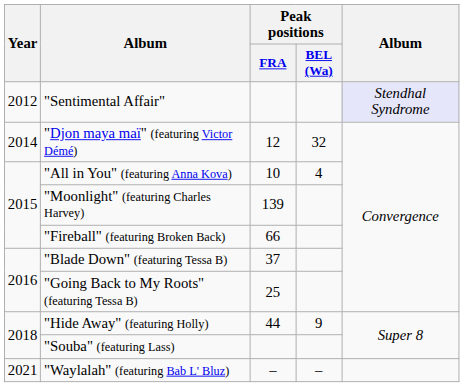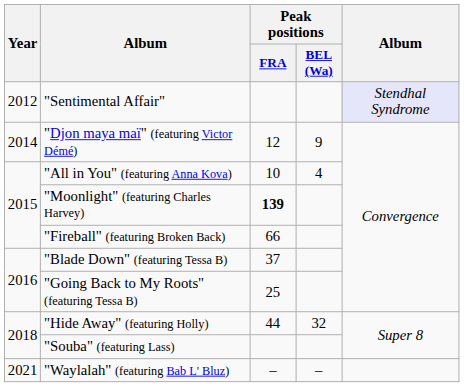(319, 141) 32 -> (319, 141) 9
(273, 205) normal -> (273, 205) bold
(319, 323) 9 -> (319, 323) 32
